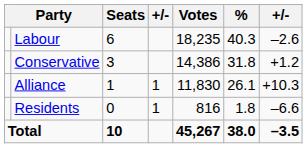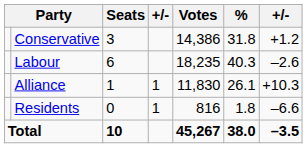rows swapped: (37, 39) <-> (57, 62)
